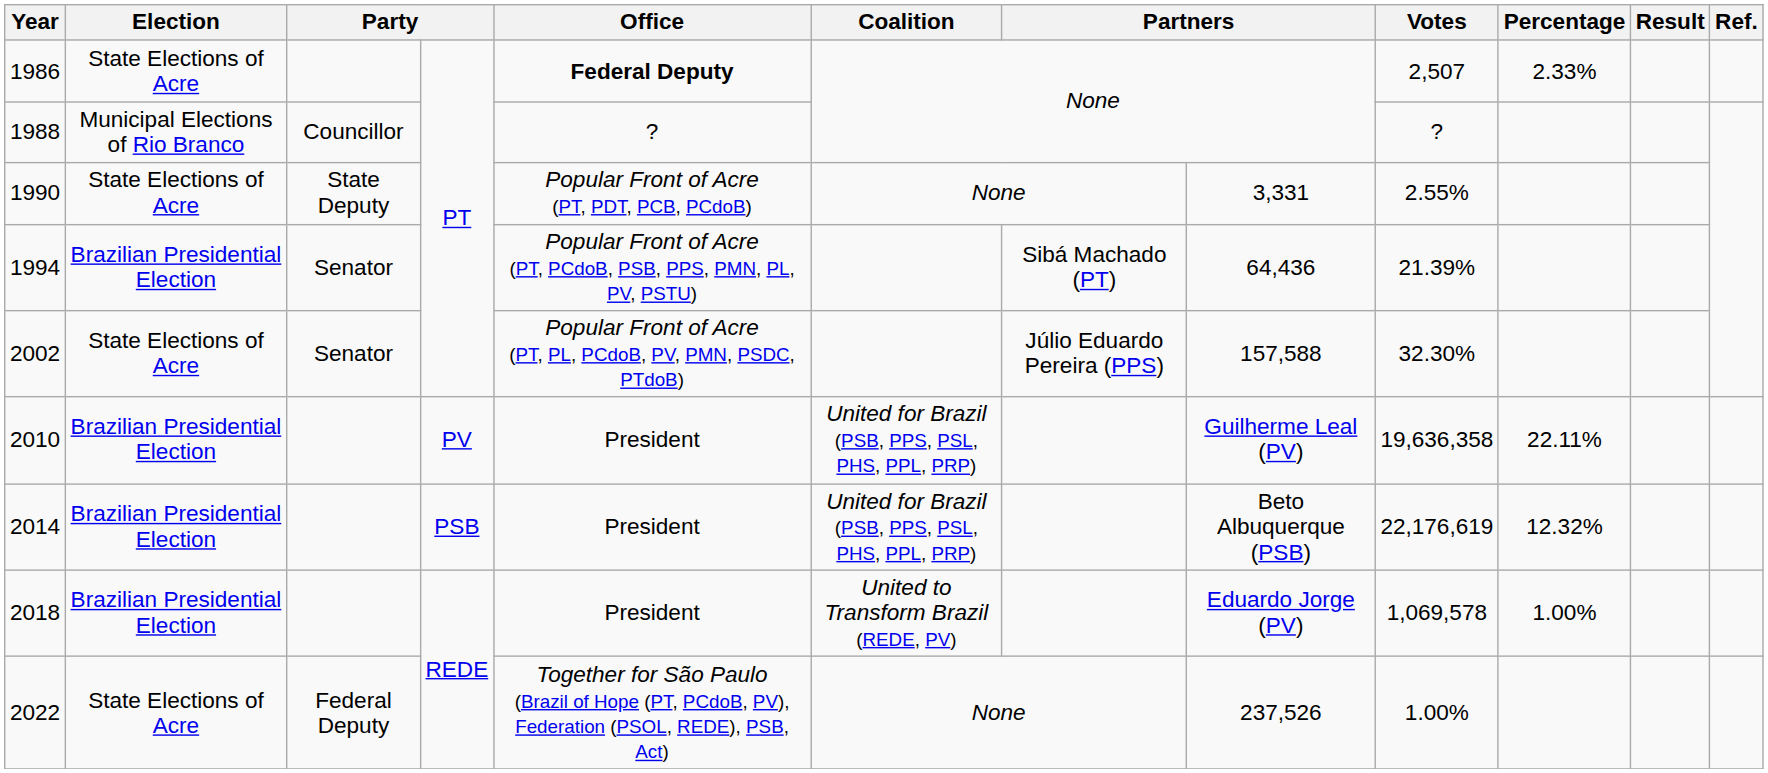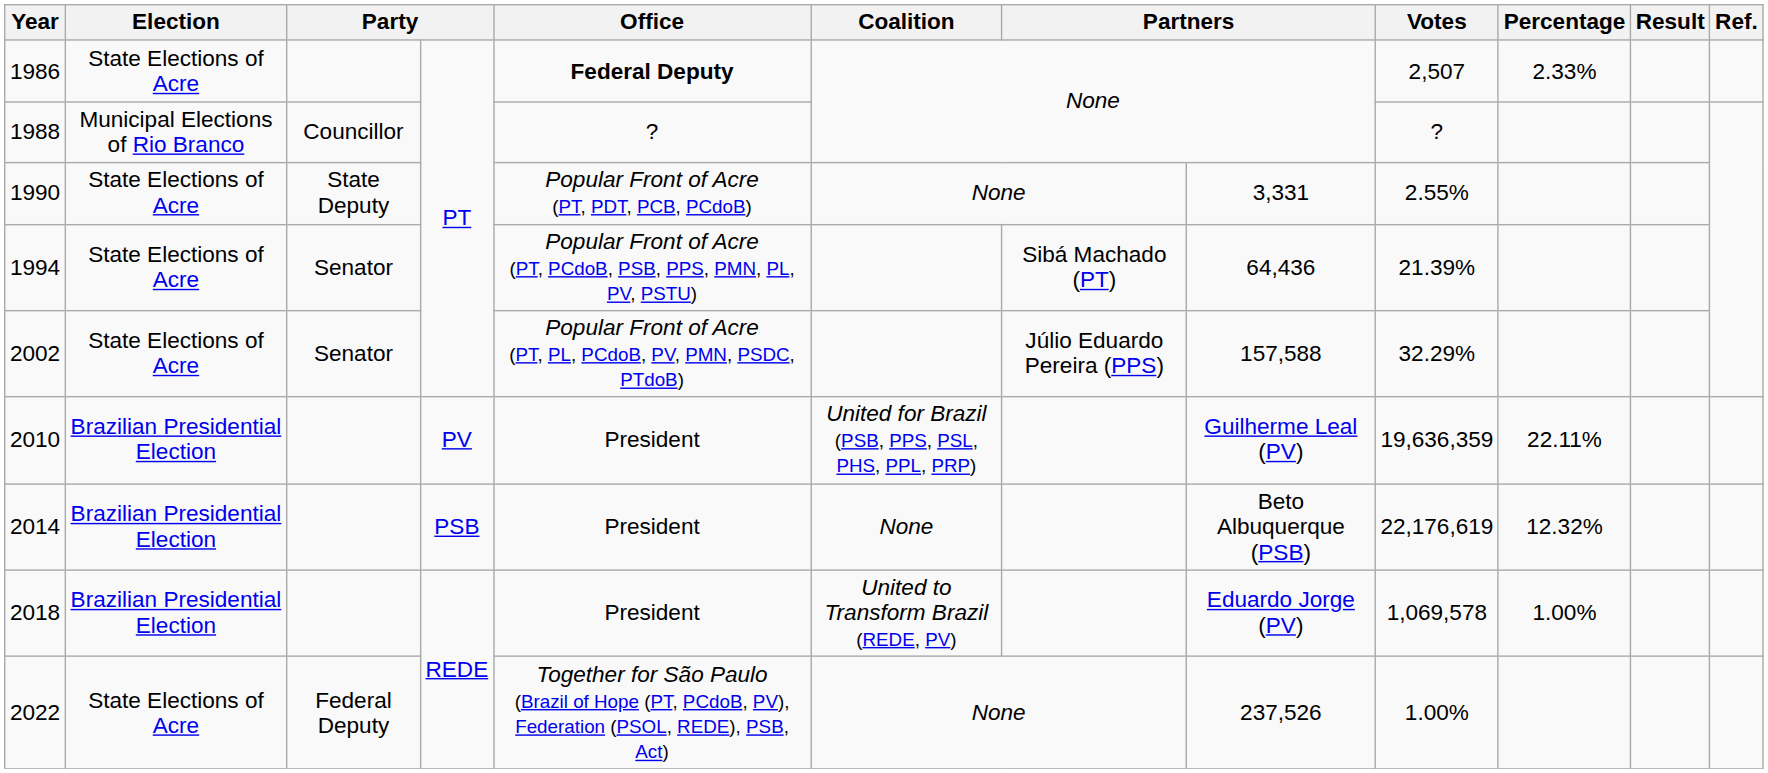(176, 267) Brazilian Presidential Election -> (176, 267) State Elections of Acre
(1437, 353) 32.30% -> (1437, 353) 32.29%
(1437, 440) 19,636,358 -> (1437, 440) 19,636,359
(906, 526) United for Brazil (PSB, PPS, PSL, PHS, PPL, PRP) -> (906, 526) None
